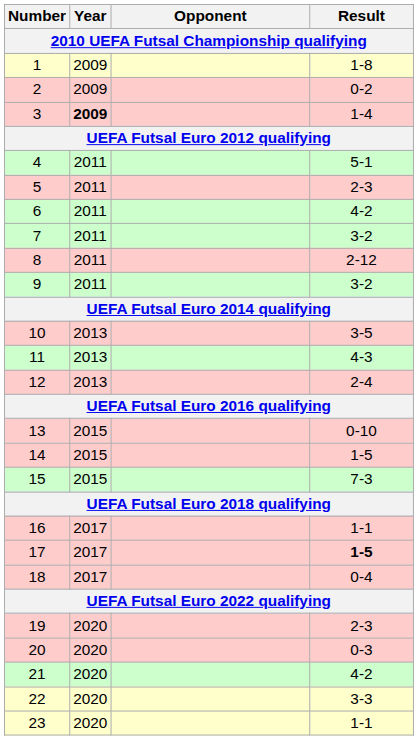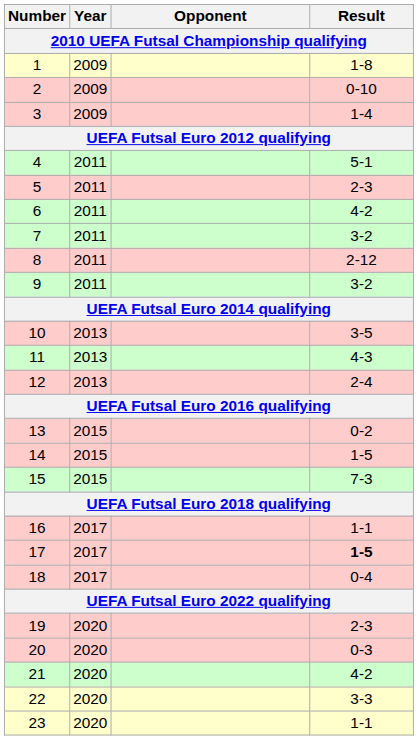(361, 89) 0-2 -> (361, 89) 0-10
(90, 114) bold -> (90, 114) normal
(361, 430) 0-10 -> (361, 430) 0-2
